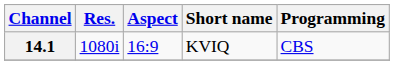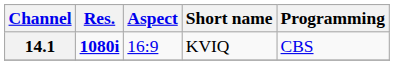(99, 45) normal -> (99, 45) bold
